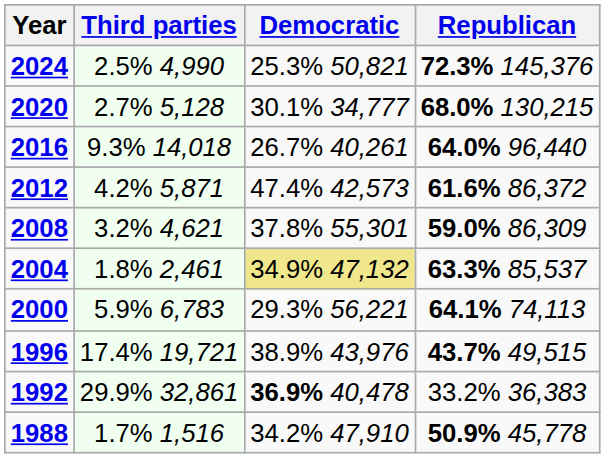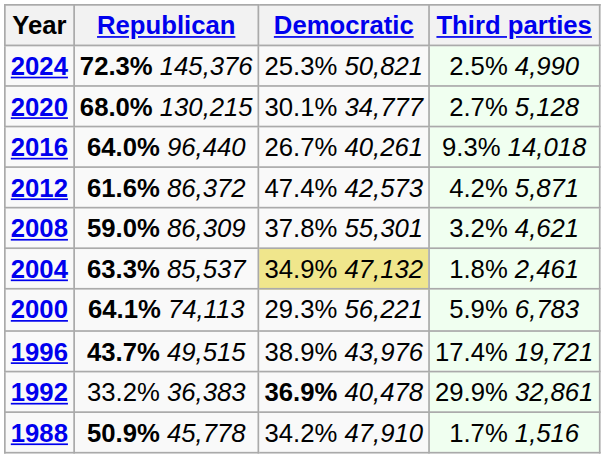columns swapped: (507, 25) <-> (159, 25)
